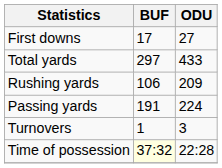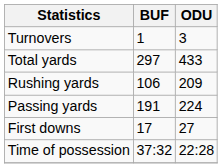rows swapped: (44, 38) <-> (40, 128)
(154, 151) lightyellow background -> (154, 151) no background
